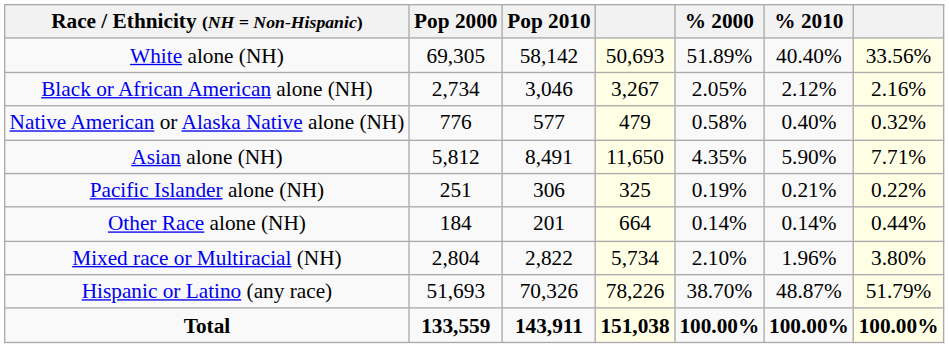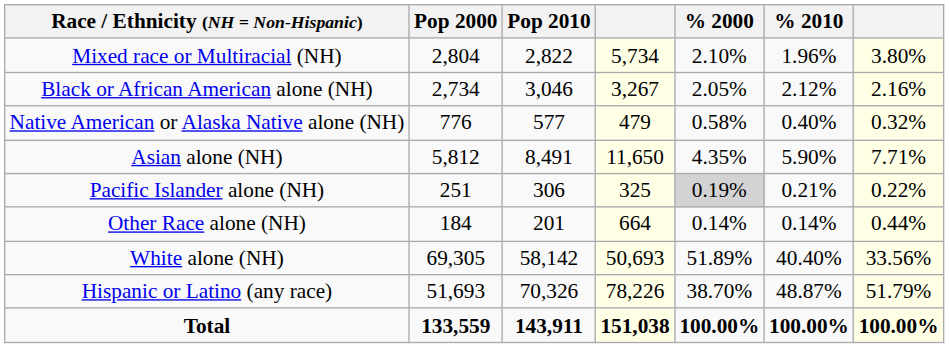rows swapped: (207, 55) <-> (207, 257)
(719, 190) no background -> (719, 190) lightgrey background
